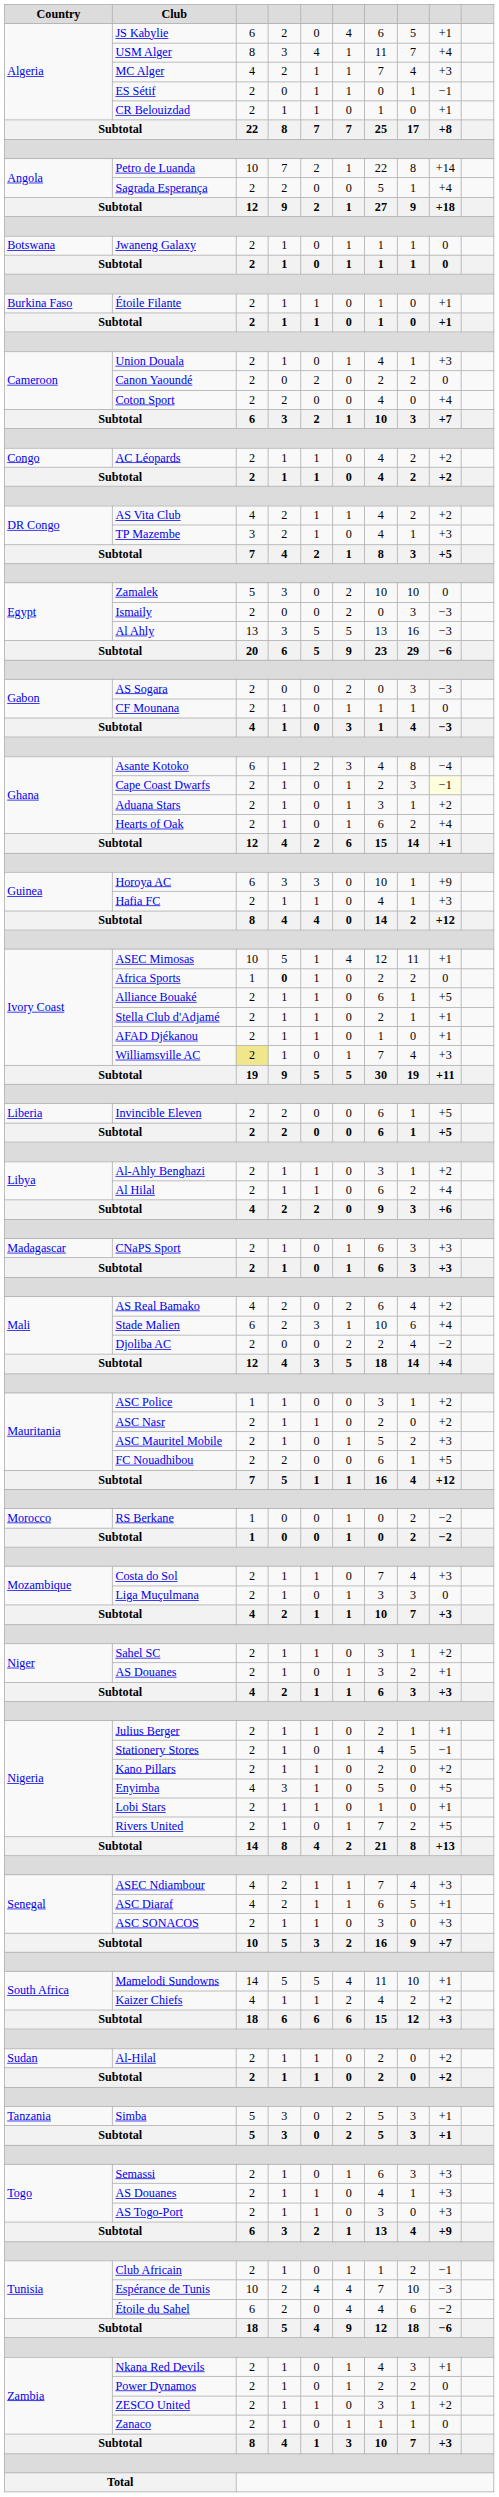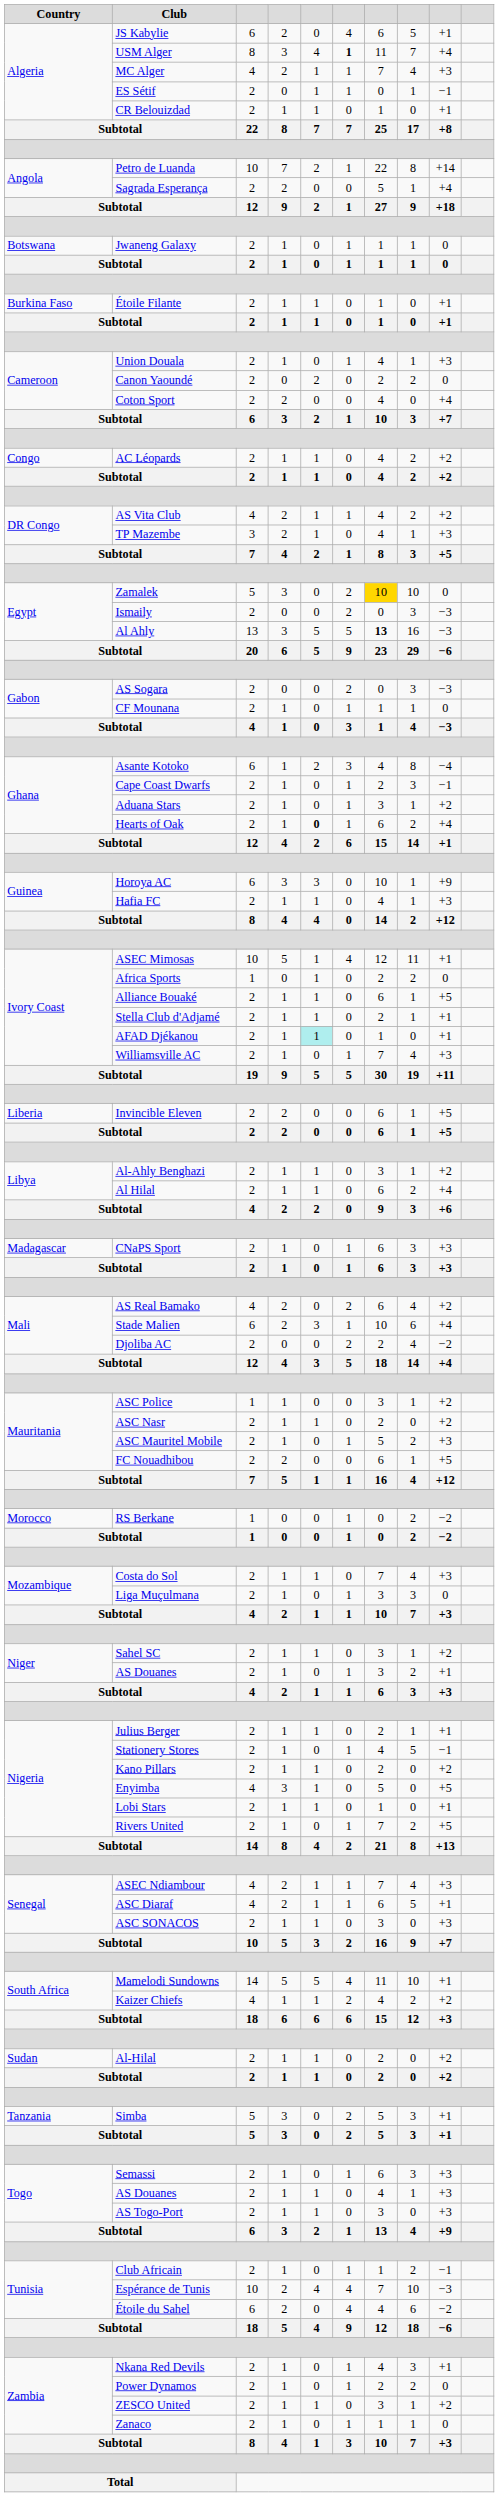(349, 52) normal -> (349, 52) bold
(381, 592) no background -> (381, 592) gold background
(381, 631) normal -> (381, 631) bold
(445, 785) lightyellow background -> (445, 785) no background
(317, 824) normal -> (317, 824) bold
(284, 978) bold -> (284, 978) normal
(317, 1036) no background -> (317, 1036) paleturquoise background
(252, 1055) khaki background -> (252, 1055) no background
